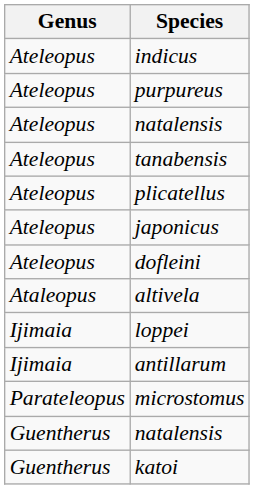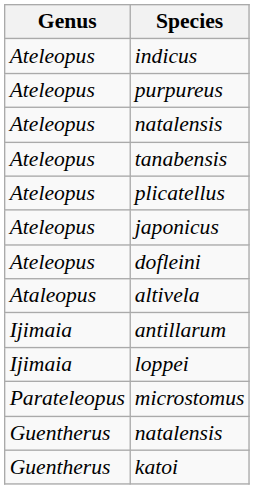(162, 329) loppei -> (180, 329) antillarum
(180, 364) antillarum -> (162, 364) loppei
